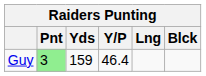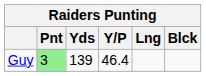(81, 60) 159 -> (81, 60) 139
